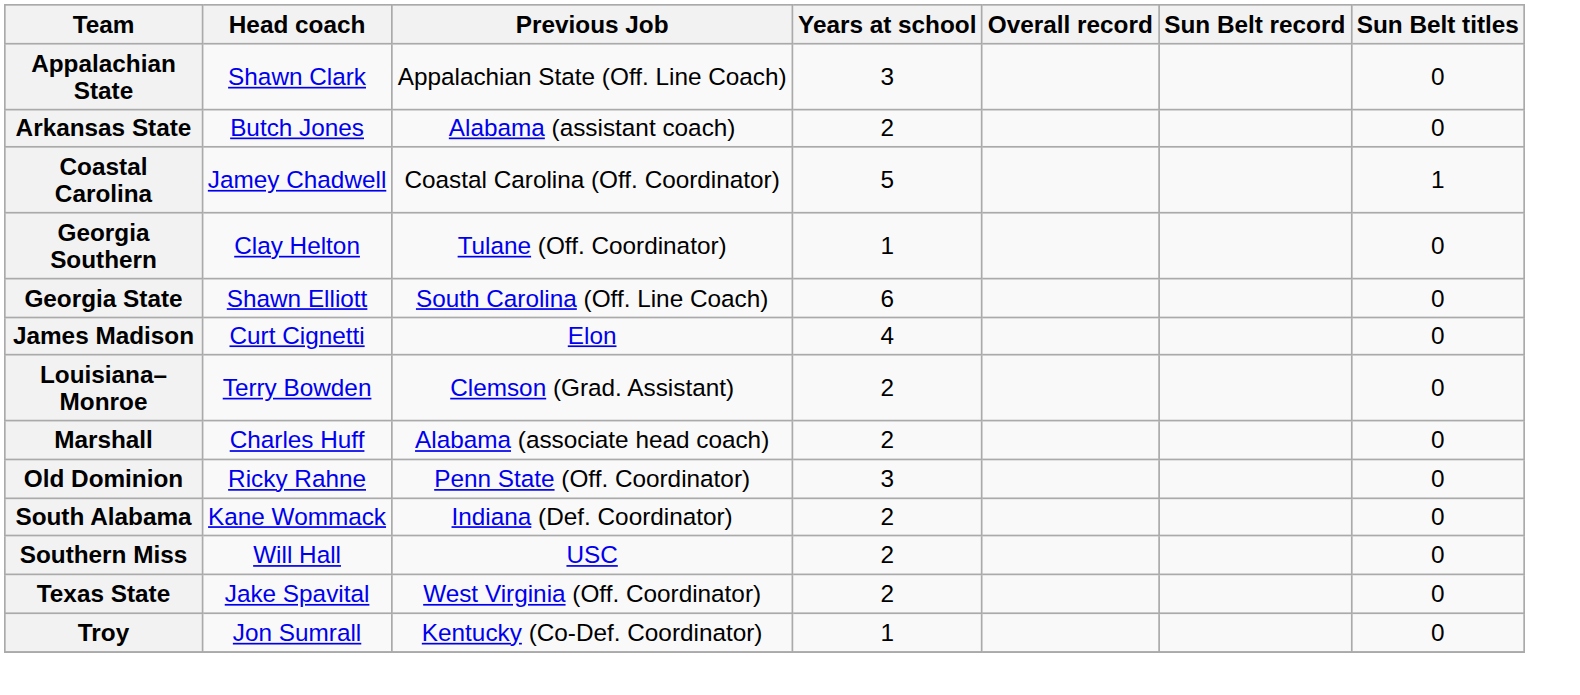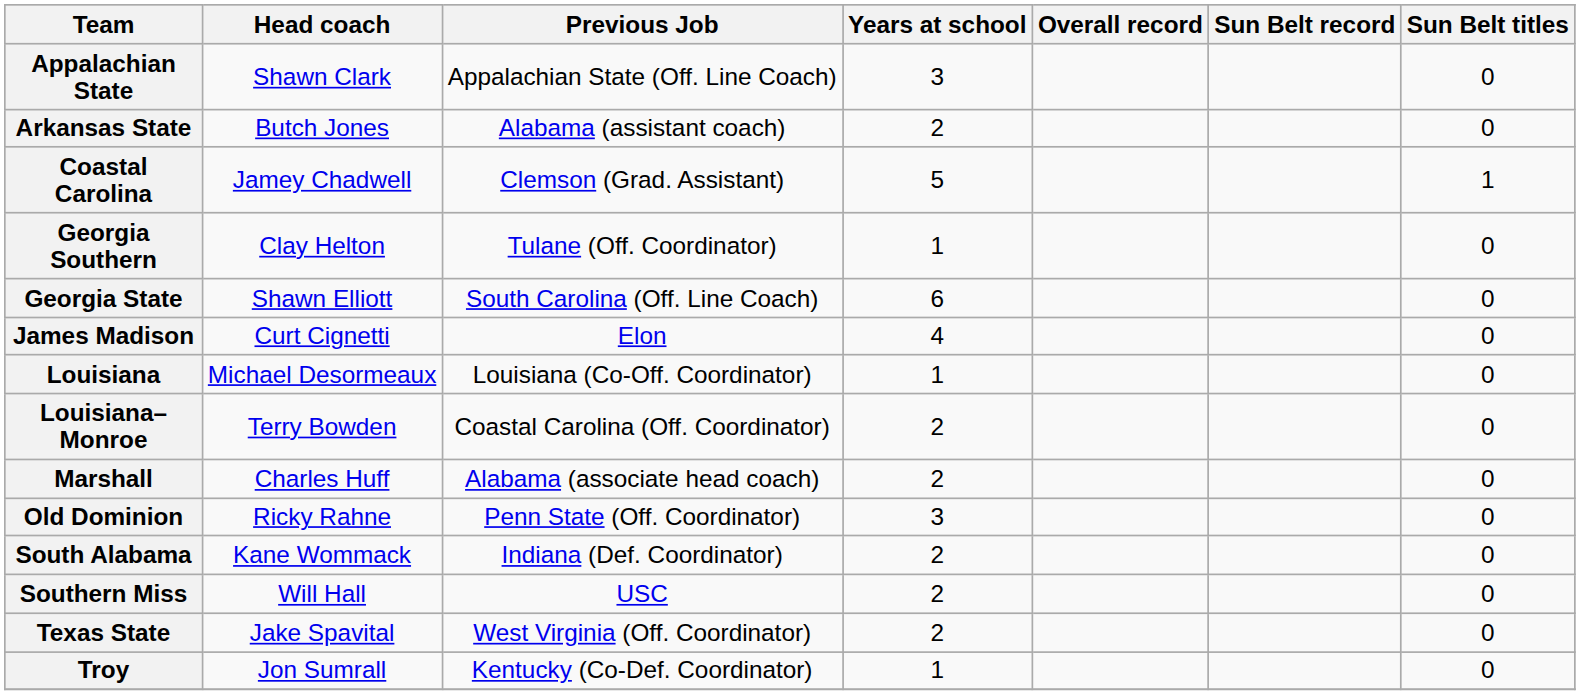(592, 180) Coastal Carolina (Off. Coordinator) -> (642, 180) Clemson (Grad. Assistant)
+ row: (103, 375)
(592, 388) Clemson (Grad. Assistant) -> (642, 427) Coastal Carolina (Off. Coordinator)
